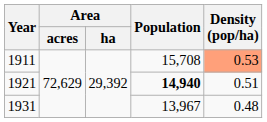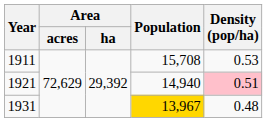(246, 60) lightsalmon background -> (246, 60) no background
(181, 83) bold -> (181, 83) normal
(246, 83) no background -> (246, 83) pink background
(181, 106) no background -> (181, 106) gold background
